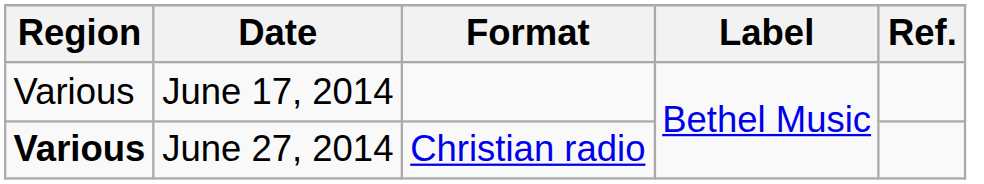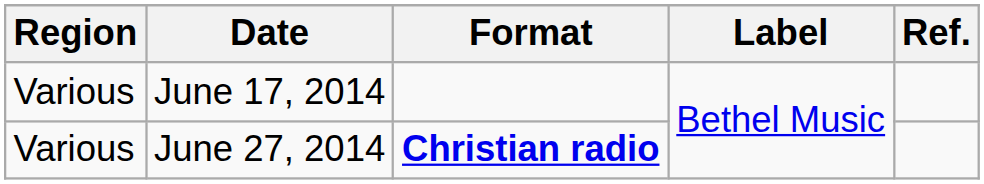(79, 149) bold -> (74, 149) normal
(528, 149) normal -> (531, 149) bold
